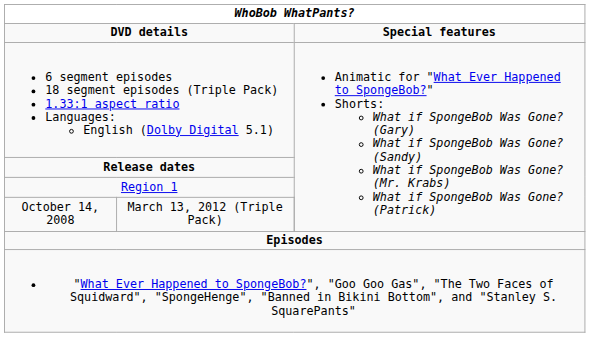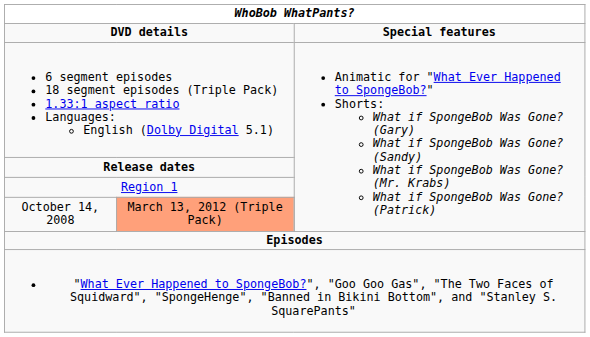(205, 214) no background -> (205, 214) lightsalmon background
